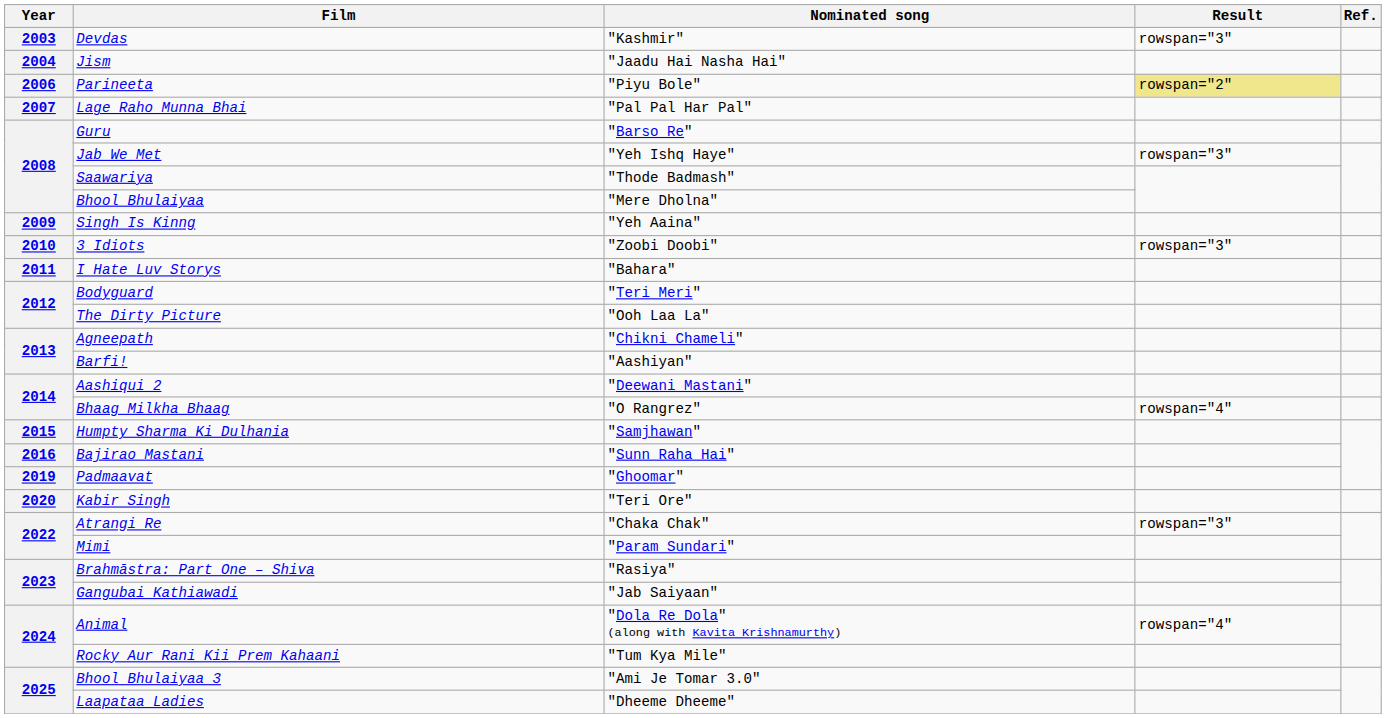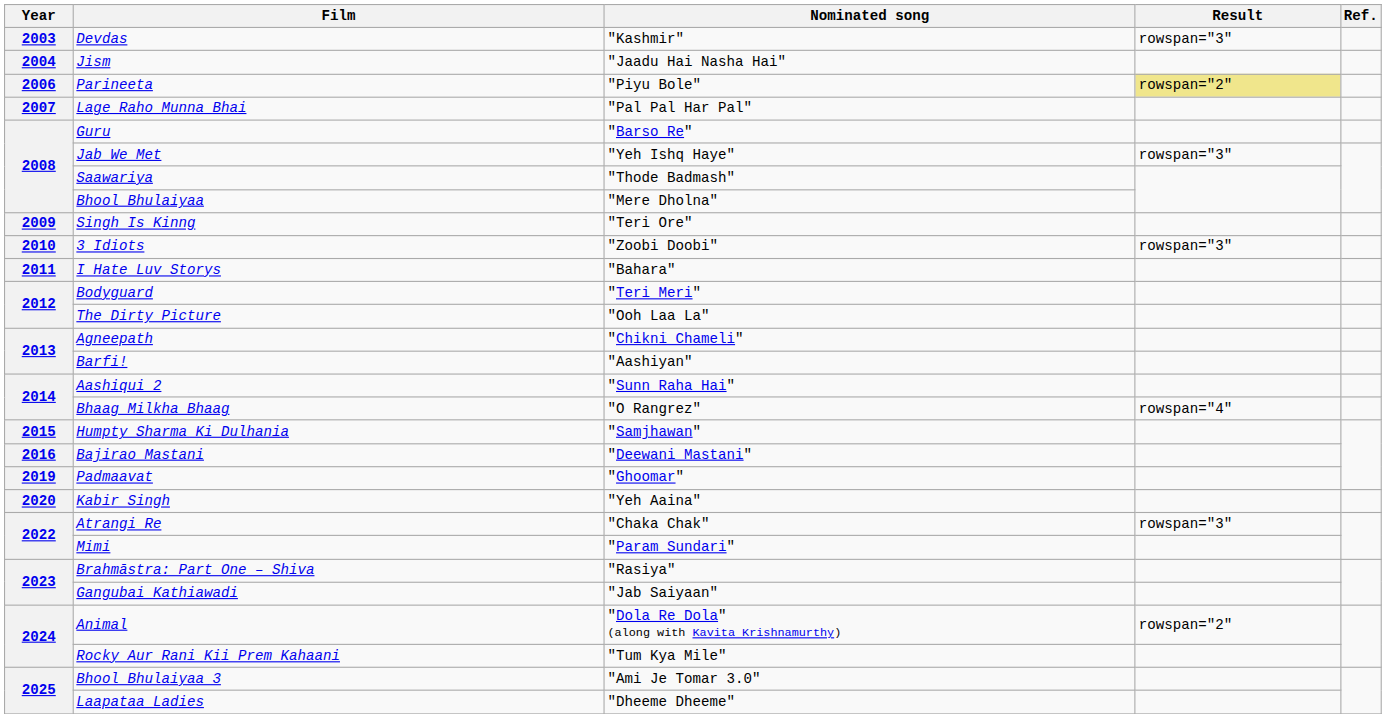(654, 224) "Yeh Aaina" -> (650, 224) "Teri Ore"
(680, 386) "Deewani Mastani" -> (671, 386) "Sunn Raha Hai"
(671, 455) "Sunn Raha Hai" -> (680, 455) "Deewani Mastani"
(650, 501) "Teri Ore" -> (654, 501) "Yeh Aaina"
(1185, 625) rowspan="4" -> (1185, 625) rowspan="2"
